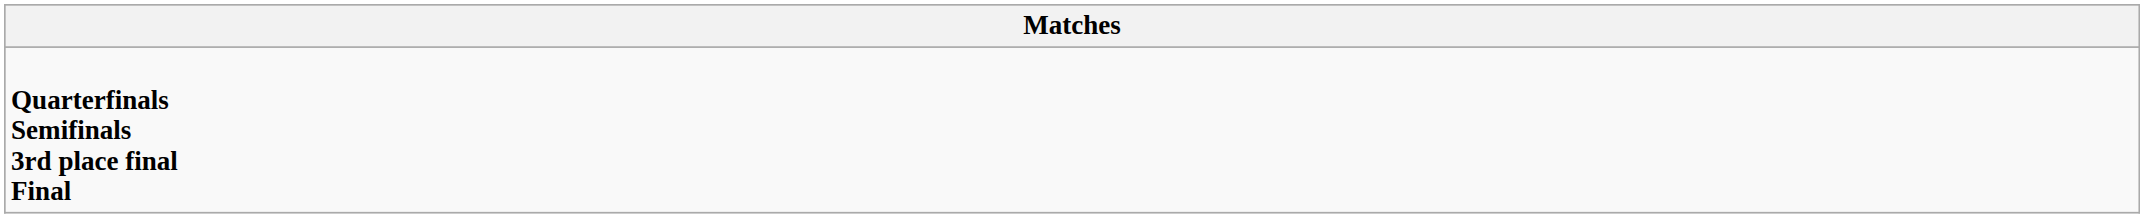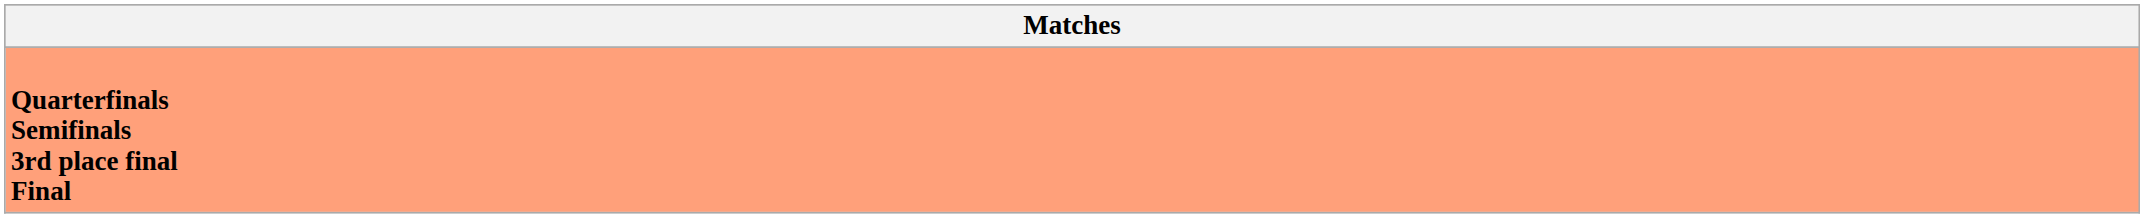(94, 144) no background -> (94, 144) lightsalmon background
